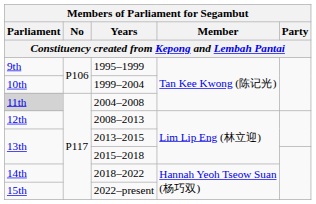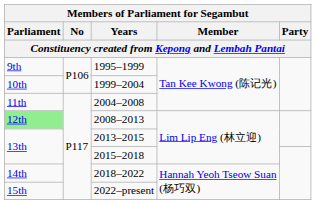(17, 102) lightgrey background -> (17, 102) no background
(17, 119) no background -> (17, 119) lightgreen background
